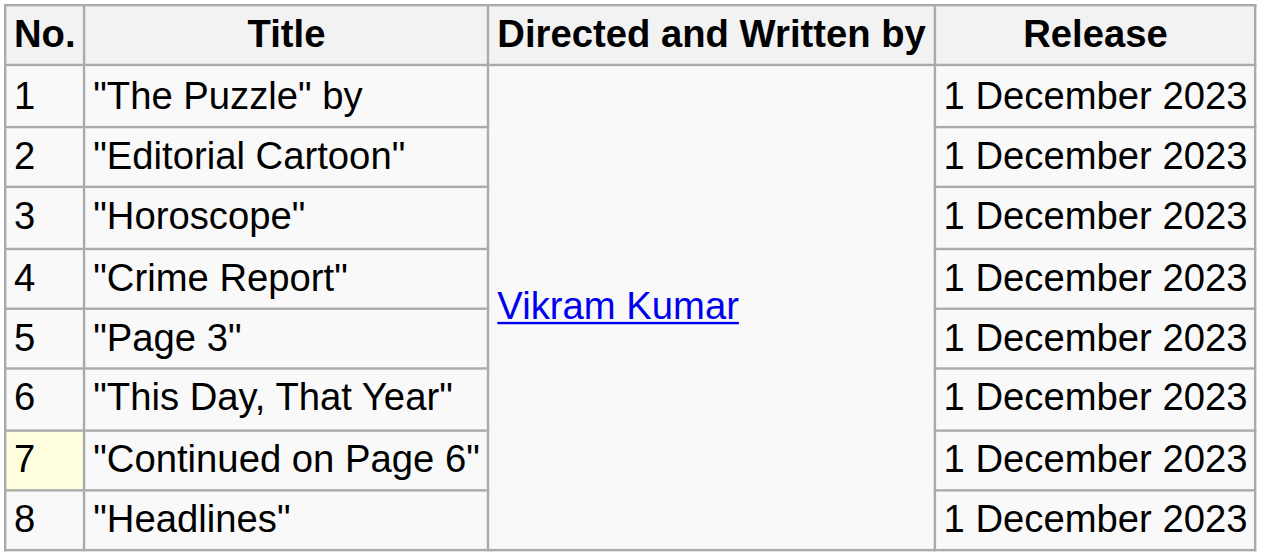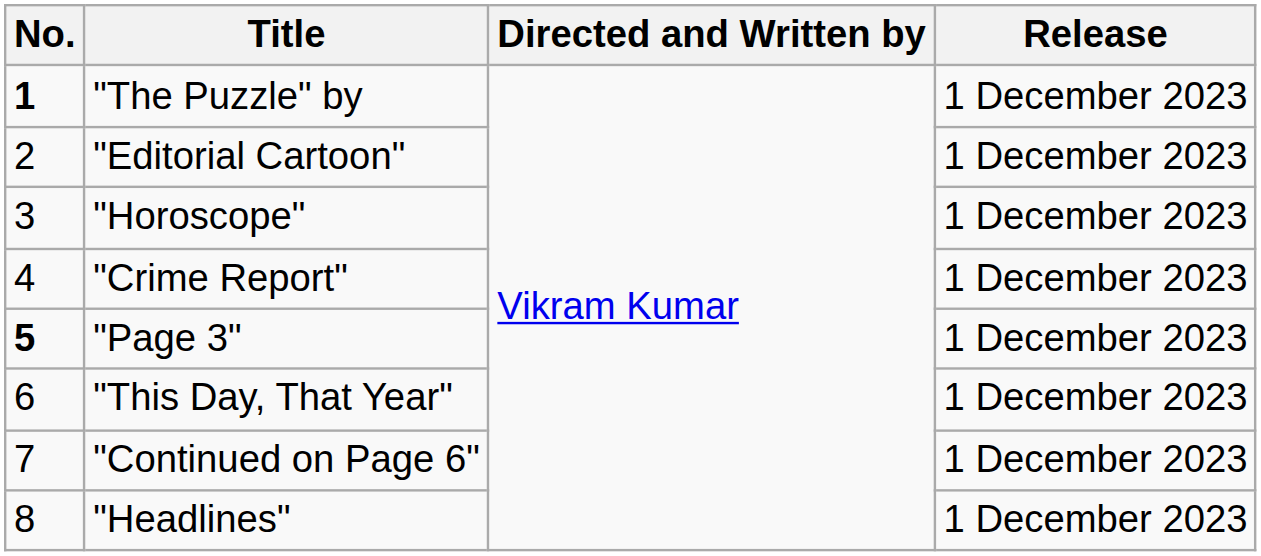(25, 95) normal -> (25, 95) bold
(25, 338) normal -> (25, 338) bold
(25, 459) lightyellow background -> (25, 459) no background
